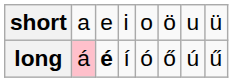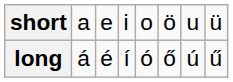(84, 58) pink background -> (84, 58) no background
(107, 58) bold -> (107, 58) normal
